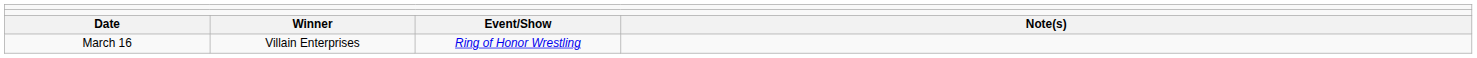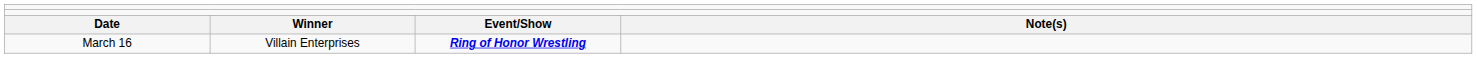(518, 43) normal -> (518, 43) bold
